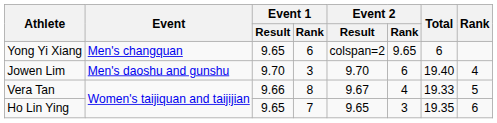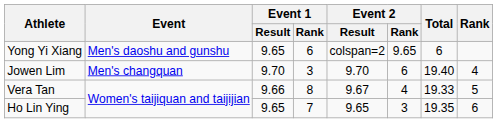(135, 52) Men's changquan -> (158, 52) Men's daoshu and gunshu
(158, 71) Men's daoshu and gunshu -> (135, 71) Men's changquan
